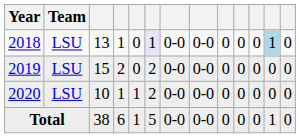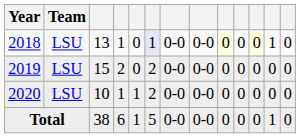(226, 42) no background -> (226, 42) lightyellow background
(257, 42) no background -> (257, 42) lightyellow background
(272, 42) lightblue background -> (272, 42) no background
